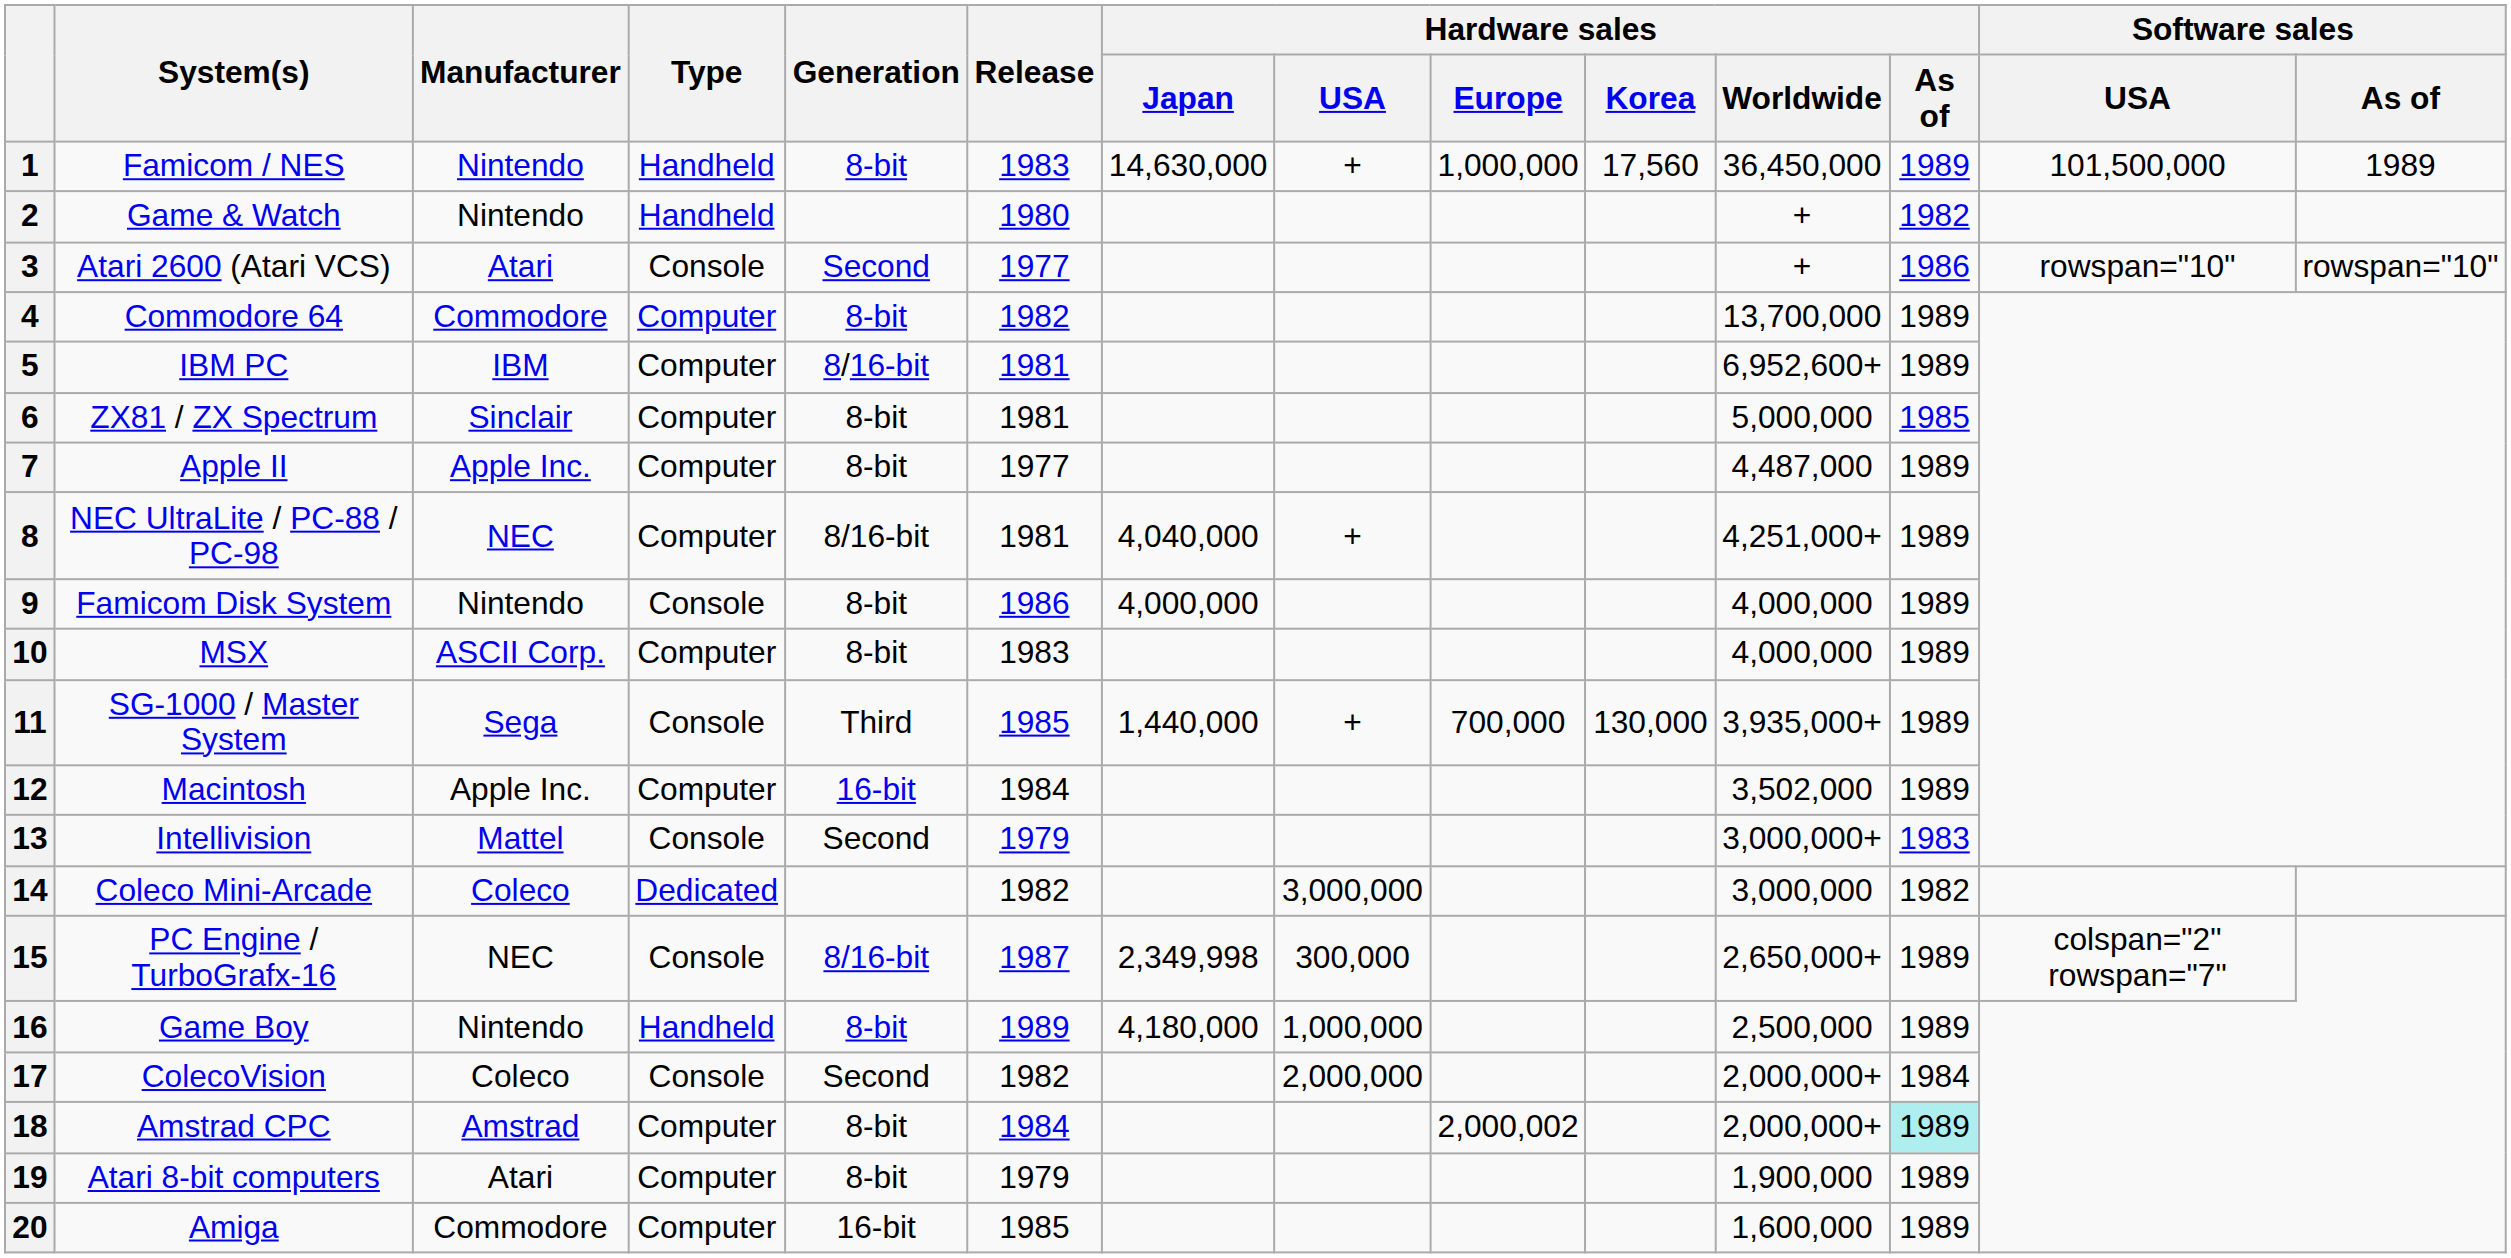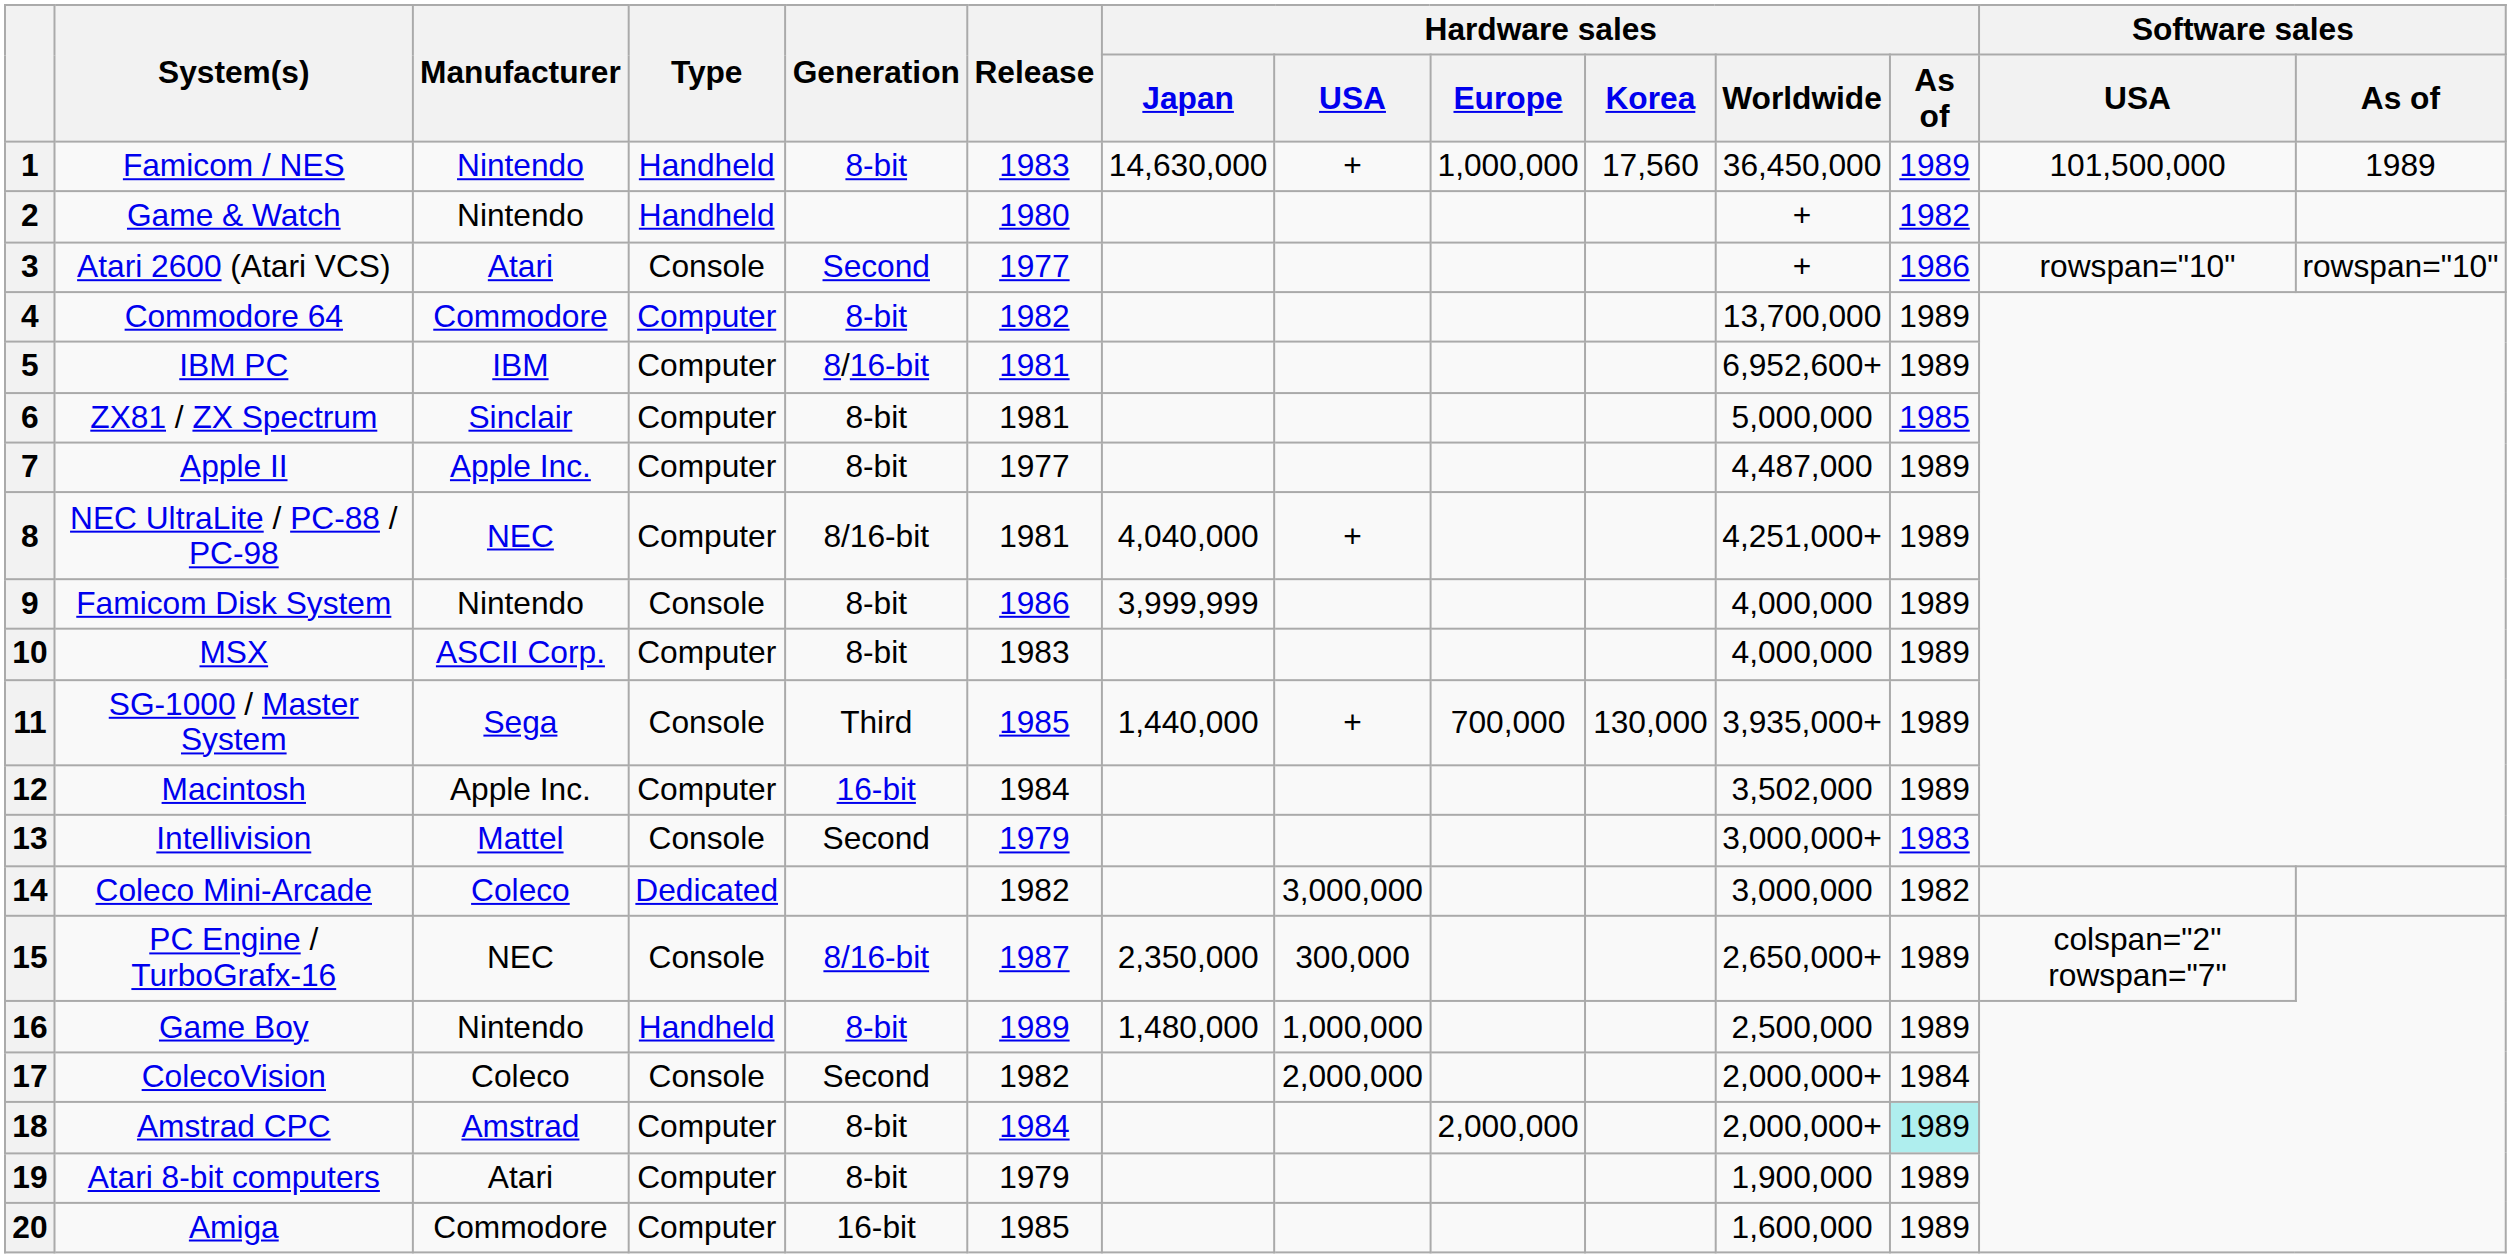(1188, 603) 4,000,000 -> (1188, 603) 3,999,999
(1188, 958) 2,349,998 -> (1188, 958) 2,350,000
(1188, 1026) 4,180,000 -> (1188, 1026) 1,480,000
(1508, 1126) 2,000,002 -> (1508, 1126) 2,000,000
